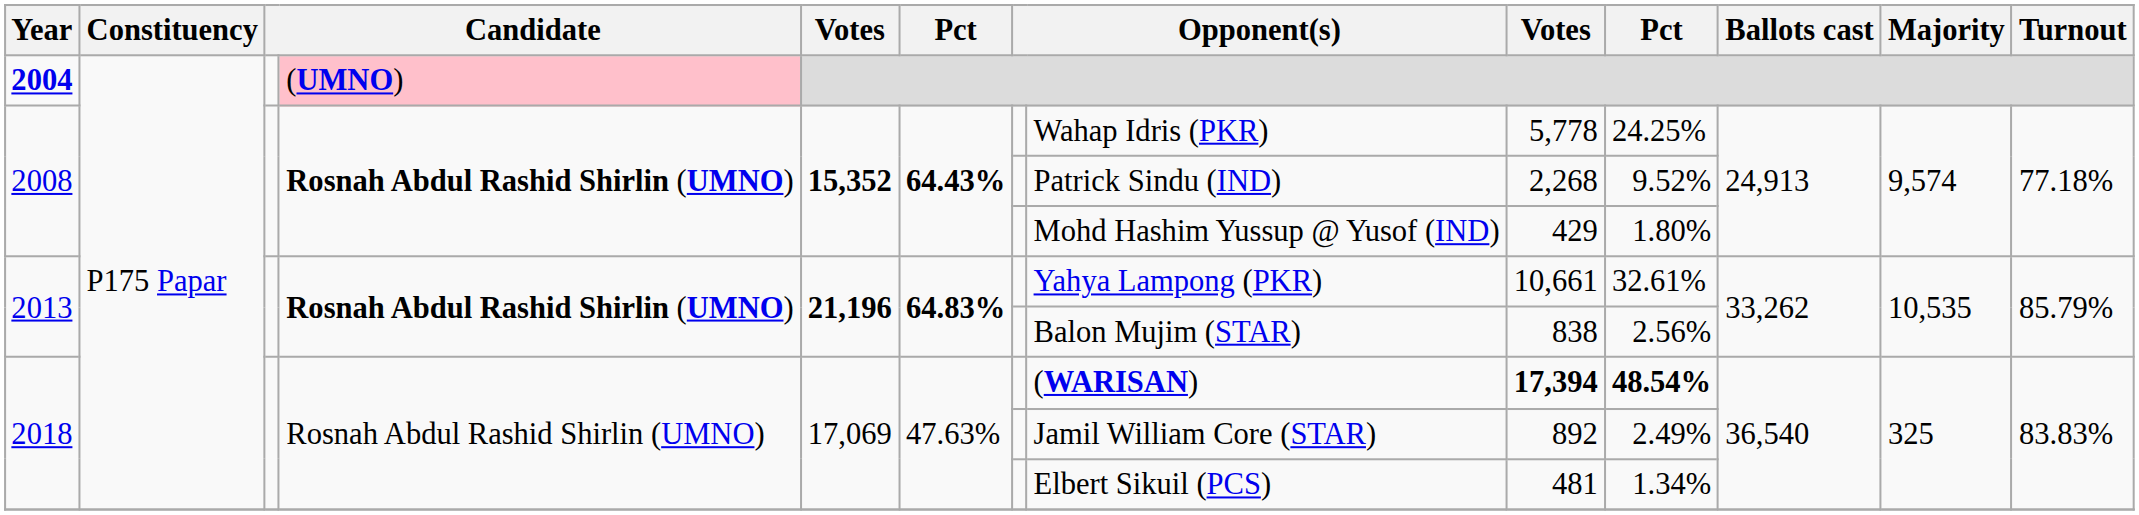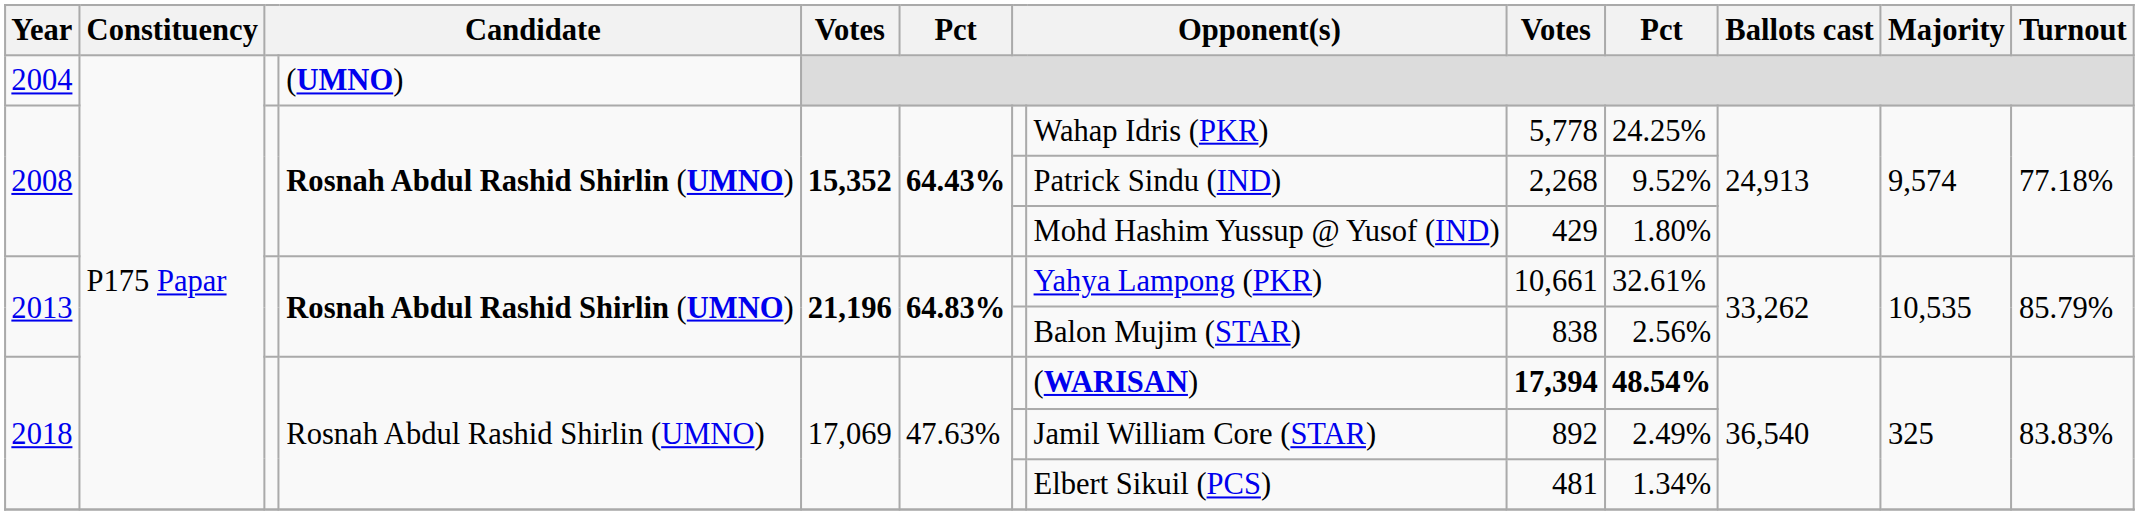(42, 80) bold -> (42, 80) normal
(345, 80) pink background -> (345, 80) no background
